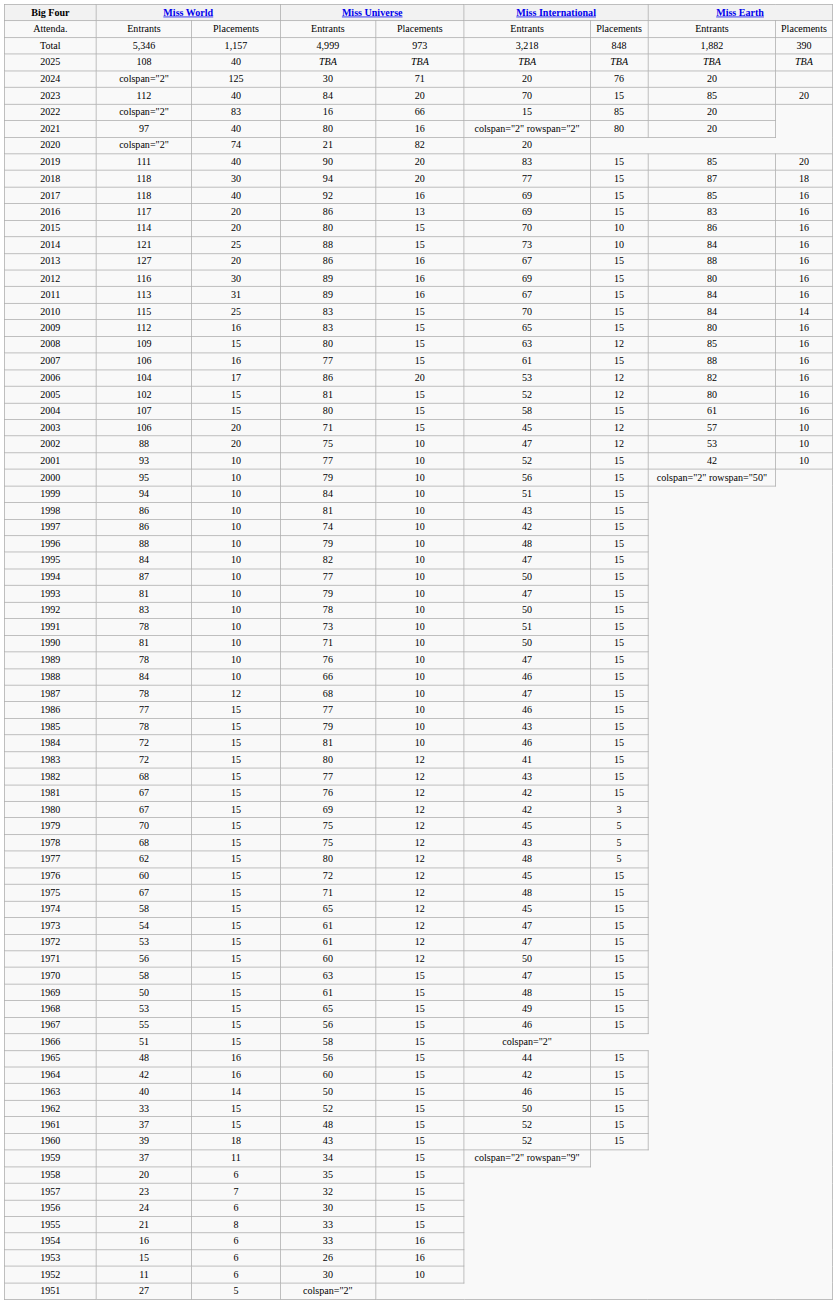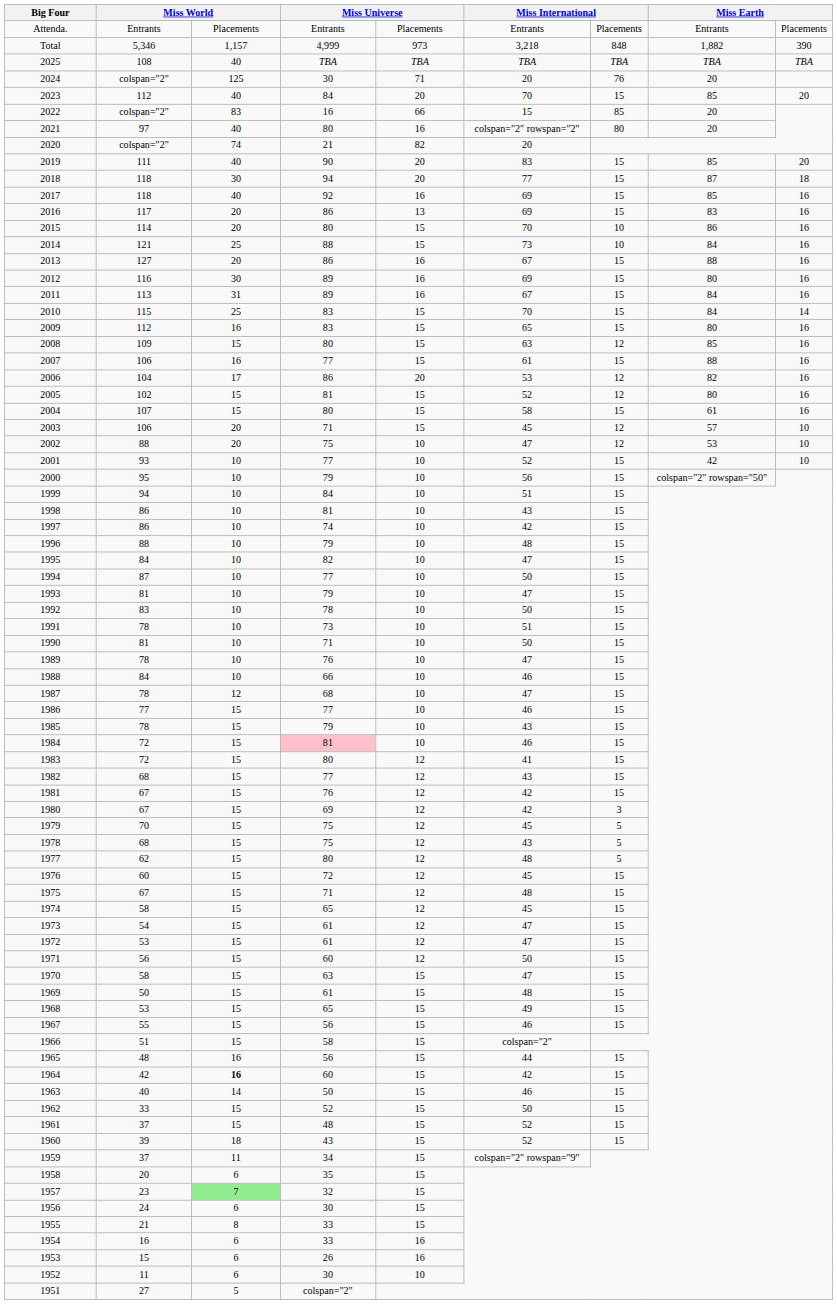(328, 742) no background -> (328, 742) pink background
(236, 1075) normal -> (236, 1075) bold
(236, 1191) no background -> (236, 1191) lightgreen background
